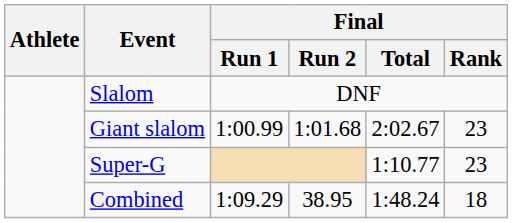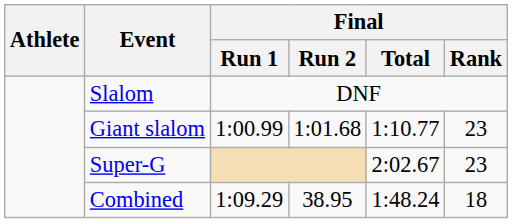(406, 128) 2:02.67 -> (406, 128) 1:10.77
(406, 164) 1:10.77 -> (406, 164) 2:02.67
